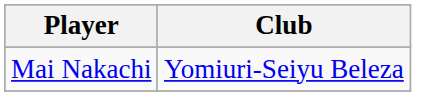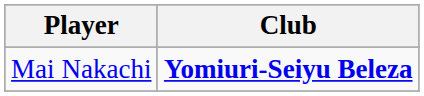(284, 68) normal -> (288, 68) bold
